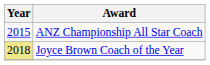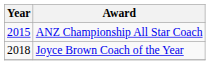(19, 50) khaki background -> (19, 50) no background
